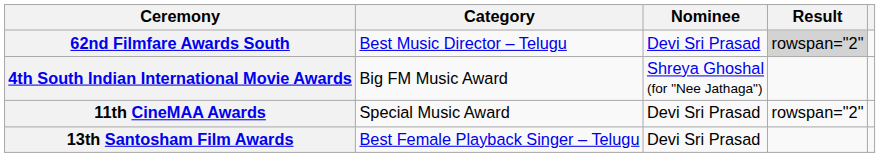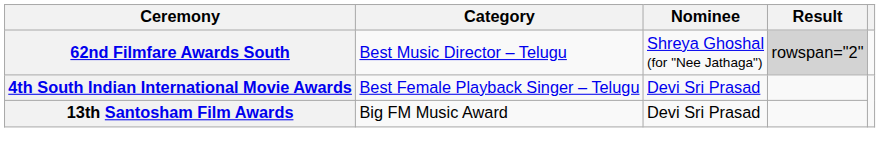(704, 43) Devi Sri Prasad -> (706, 52) Shreya Ghoshal (for "Nee Jathaga")
(434, 78) Big FM Music Award -> (499, 87) Best Female Playback Singer – Telugu
(706, 78) Shreya Ghoshal (for "Nee Jathaga") -> (704, 87) Devi Sri Prasad
- row: (180, 113)
(499, 139) Best Female Playback Singer – Telugu -> (434, 113) Big FM Music Award
